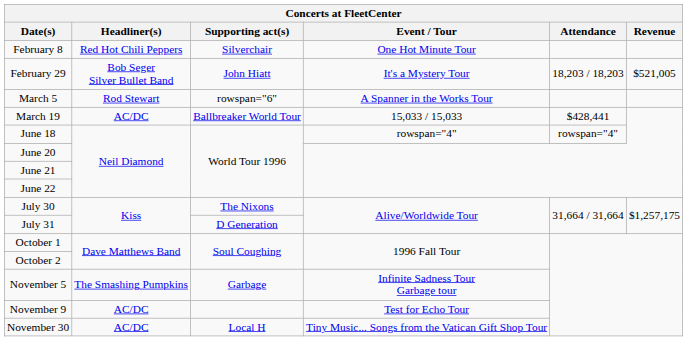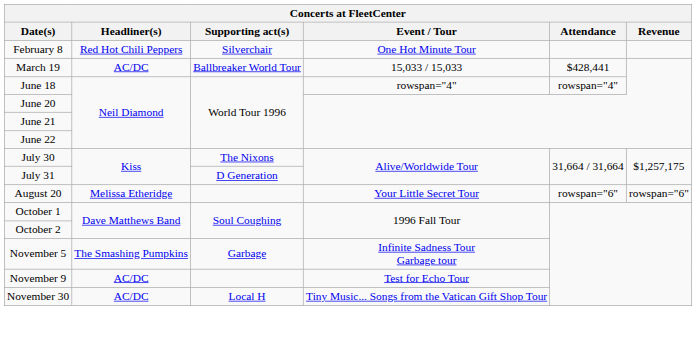- row: (38, 73)
- row: (38, 98)
+ row: (38, 193)
